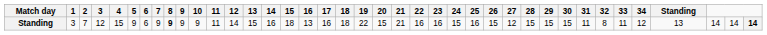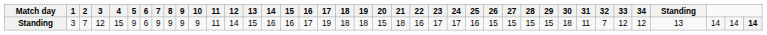(170, 23) bold -> (170, 23) normal
(289, 23) 18 -> (289, 23) 16
(308, 23) 13 -> (308, 23) 17
(327, 23) 16 -> (327, 23) 19
(364, 23) 22 -> (364, 23) 18
(401, 23) 21 -> (401, 23) 18
(438, 23) 16 -> (438, 23) 17
(456, 23) 15 -> (456, 23) 17
(512, 23) 12 -> (512, 23) 15
(567, 23) 15 -> (567, 23) 18
(604, 23) 8 -> (604, 23) 7
(623, 23) 11 -> (623, 23) 12
